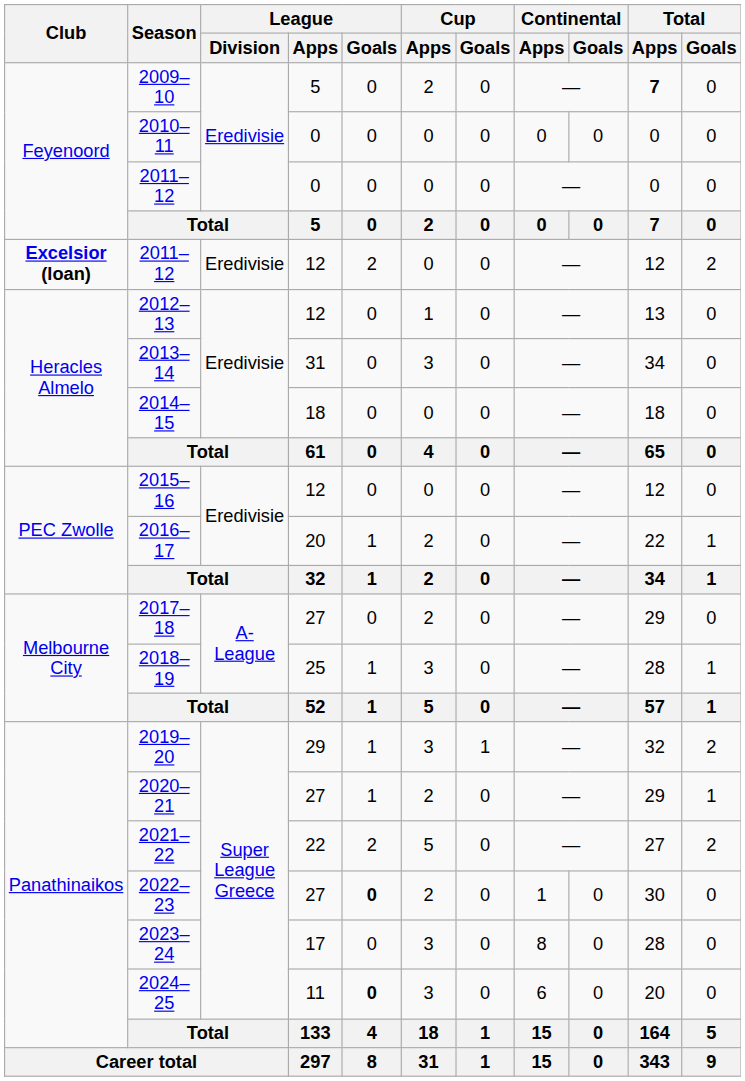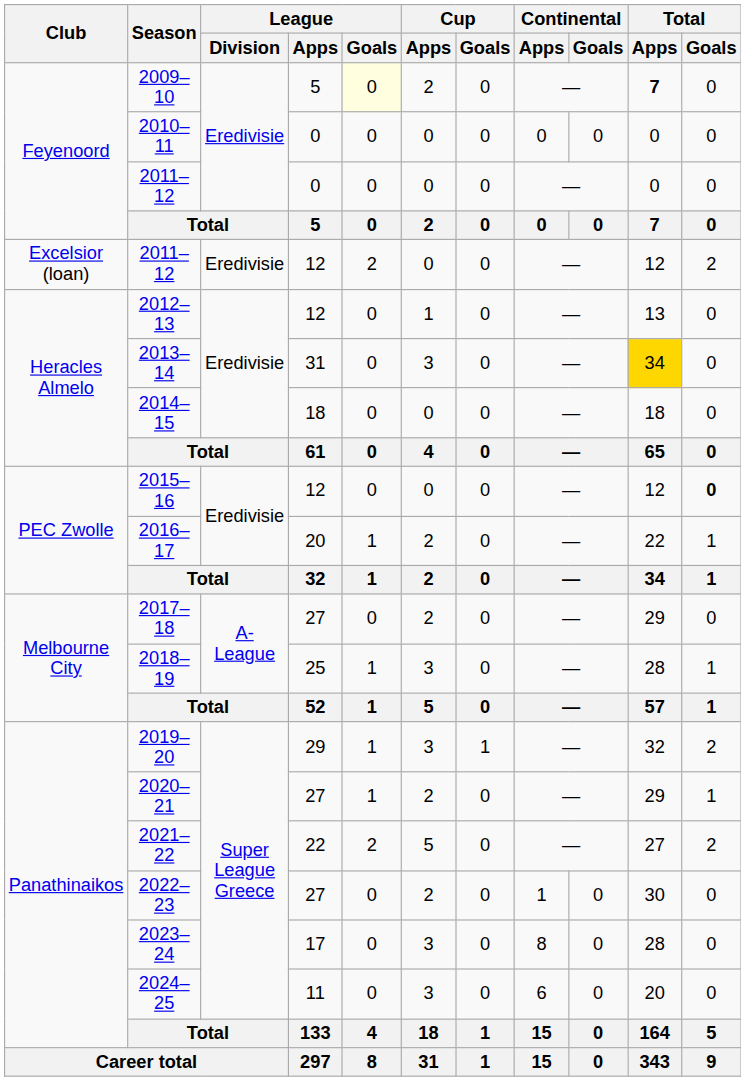(372, 87) no background -> (372, 87) lightyellow background
(66, 264) bold -> (66, 264) normal
(655, 363) no background -> (655, 363) gold background
(711, 491) normal -> (711, 491) bold
(372, 895) bold -> (372, 895) normal
(372, 993) bold -> (372, 993) normal
